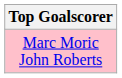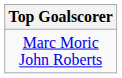(61, 51) pink background -> (61, 51) no background
